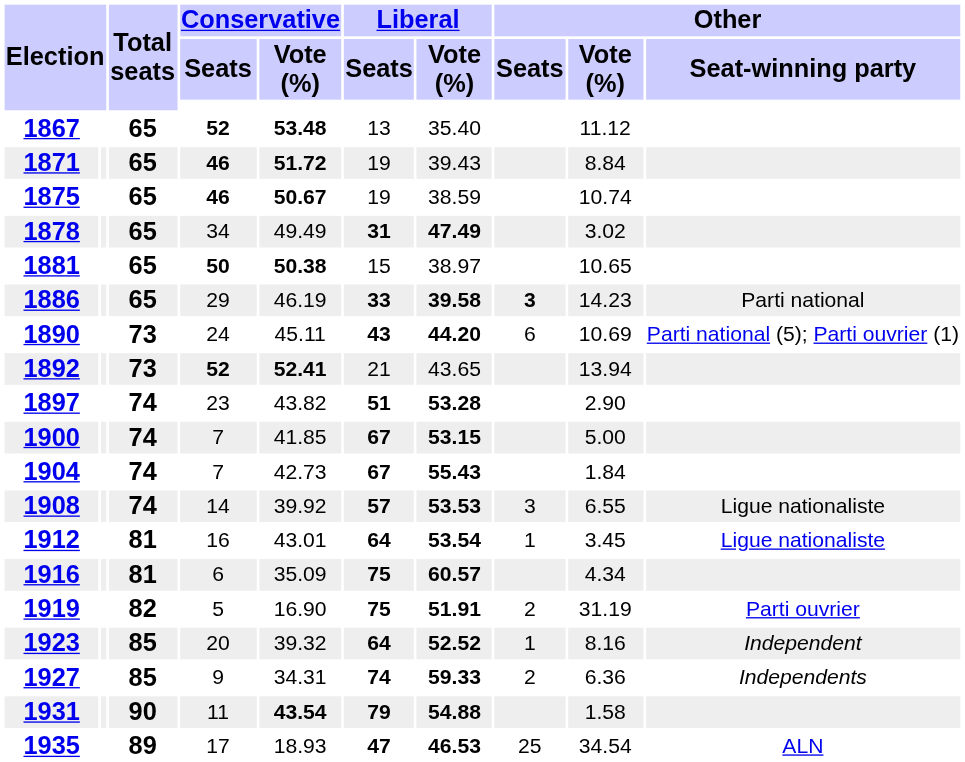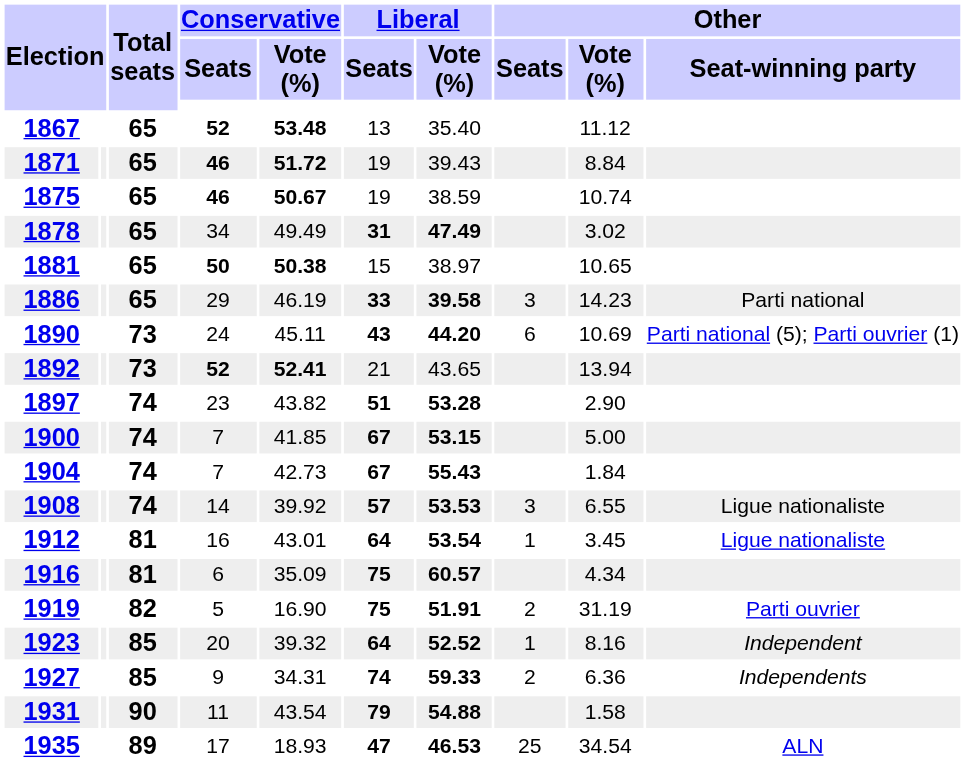(530, 300) bold -> (530, 300) normal
(300, 712) bold -> (300, 712) normal
